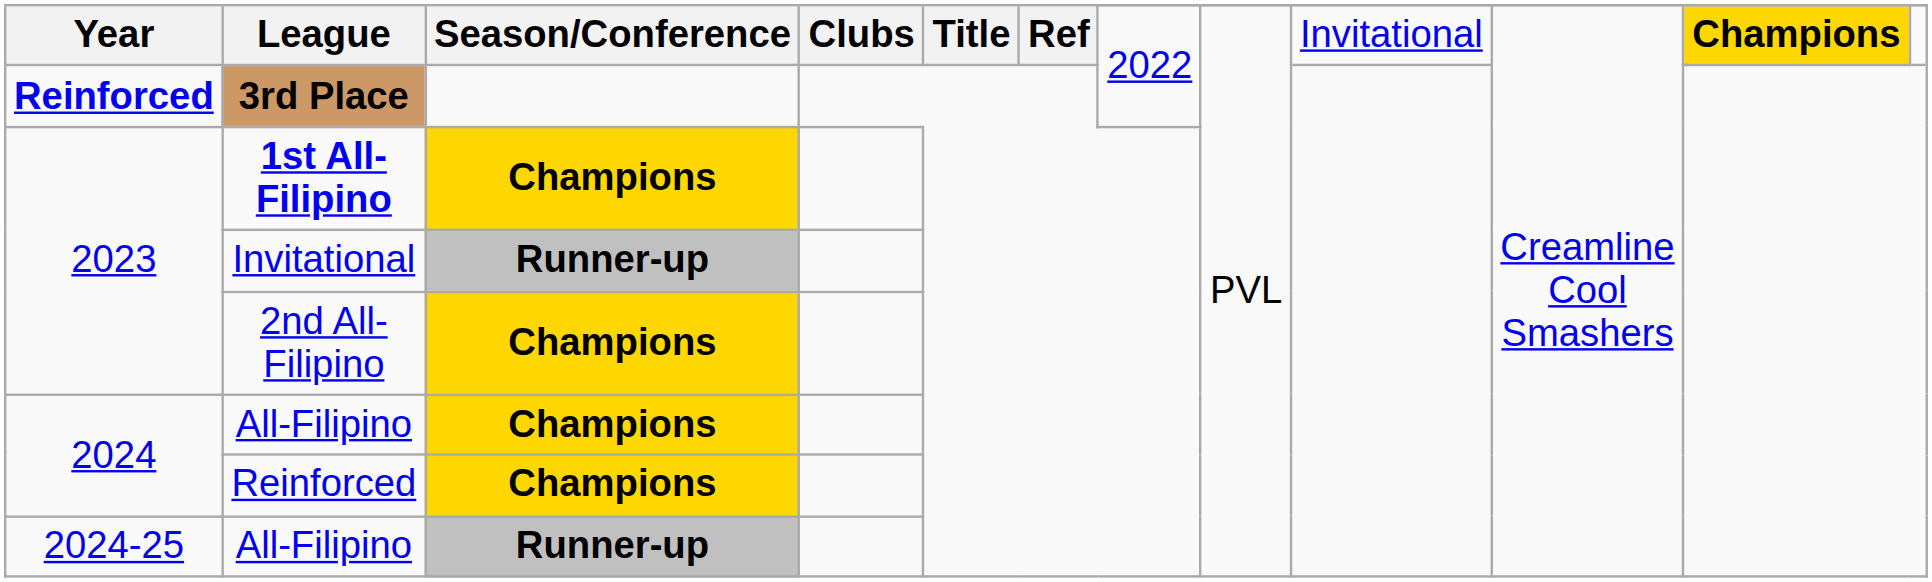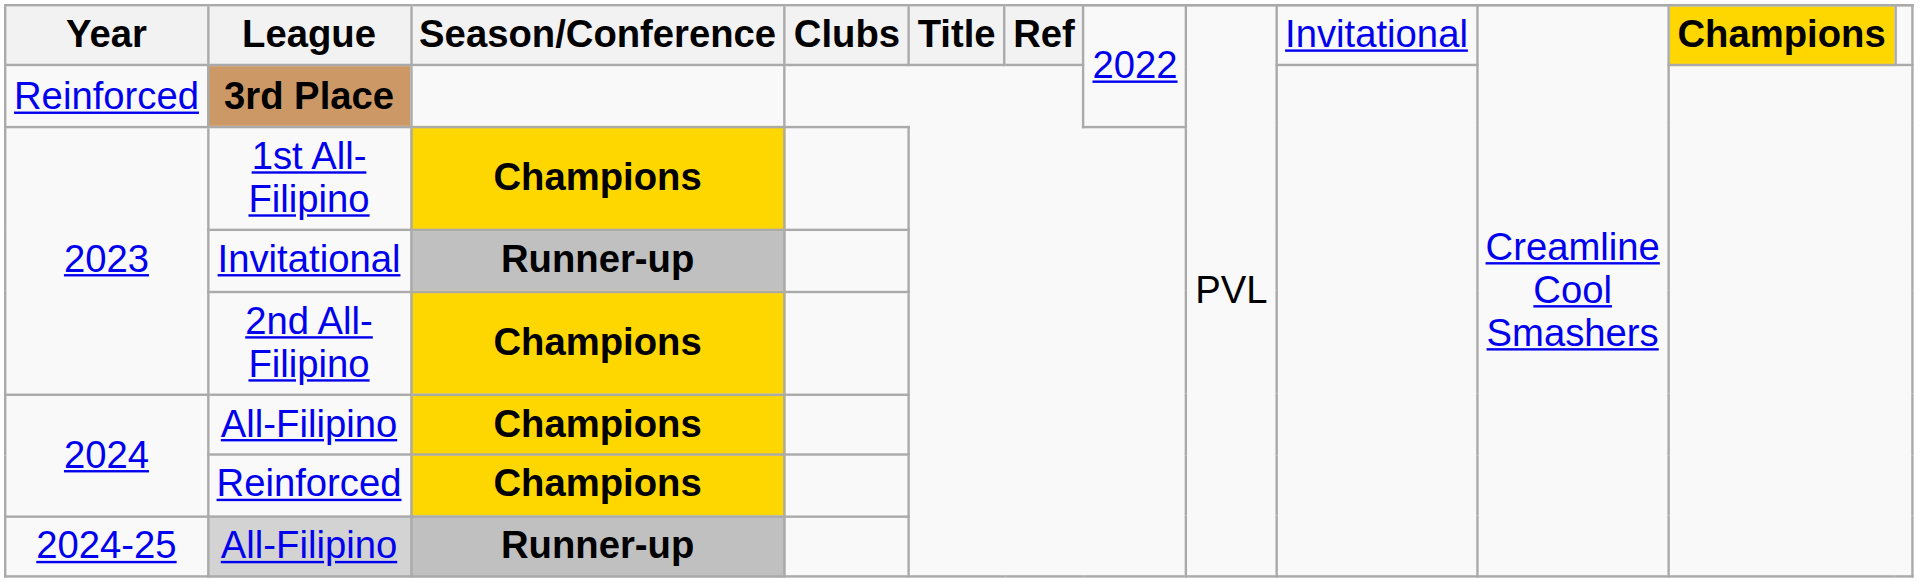(114, 95) bold -> (106, 95) normal
(324, 177) bold -> (309, 177) normal
(324, 545) no background -> (309, 545) lightgrey background
